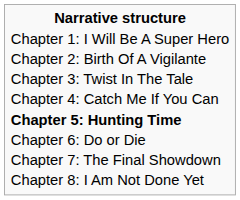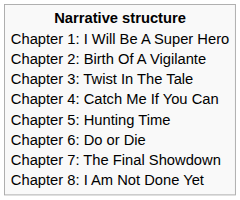(96, 120) bold -> (91, 120) normal
